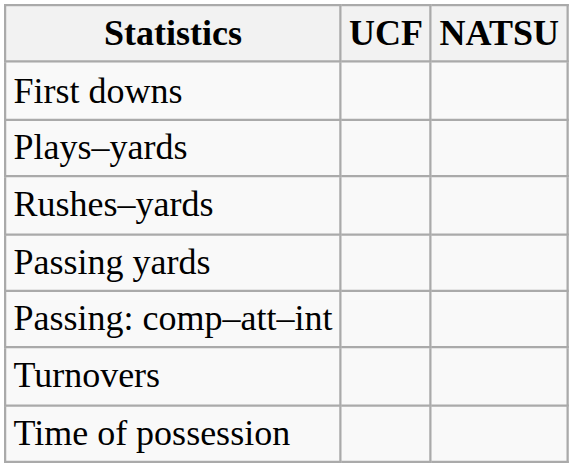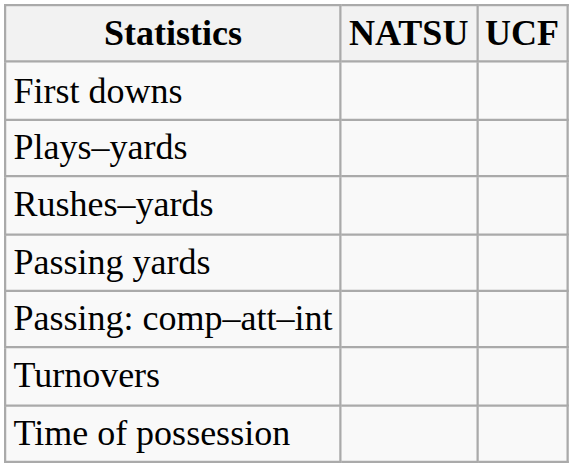columns swapped: (499, 33) <-> (386, 33)
